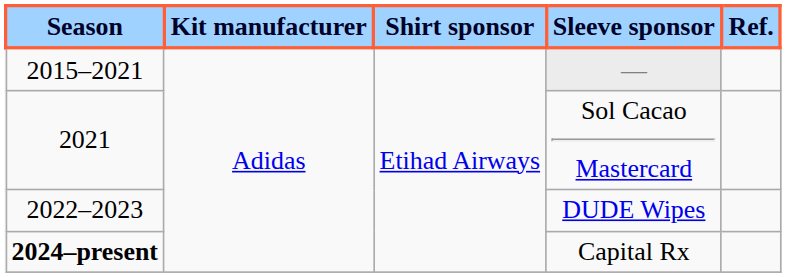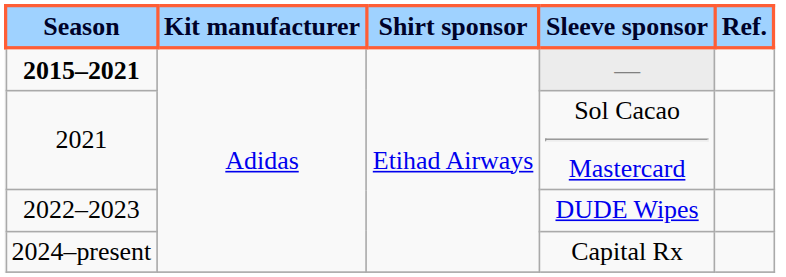(85, 69) normal -> (81, 69) bold
(85, 251) bold -> (81, 251) normal
